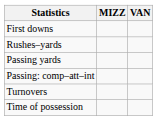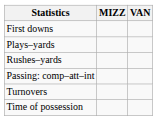+ row: (31, 44)
- row: (34, 60)
